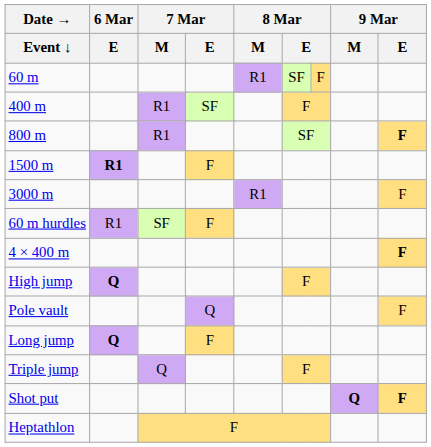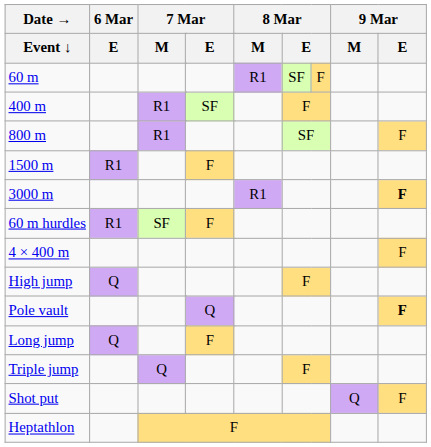(402, 135) bold -> (402, 135) normal
(113, 164) bold -> (113, 164) normal
(402, 193) normal -> (402, 193) bold
(402, 252) bold -> (402, 252) normal
(113, 281) bold -> (113, 281) normal
(402, 310) normal -> (402, 310) bold
(113, 339) bold -> (113, 339) normal
(354, 398) bold -> (354, 398) normal
(402, 398) bold -> (402, 398) normal
